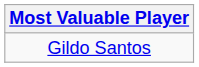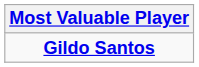(99, 47) normal -> (99, 47) bold
